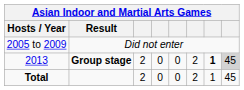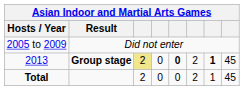(143, 61) no background -> (143, 61) khaki background
(178, 61) normal -> (178, 61) bold
(230, 61) lightgrey background -> (230, 61) no background
